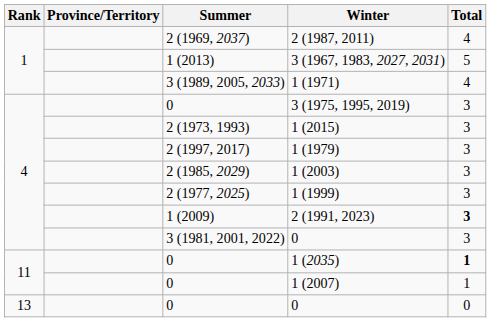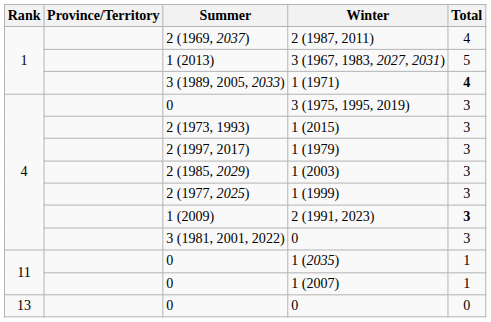(467, 82) normal -> (467, 82) bold
(467, 261) bold -> (467, 261) normal
